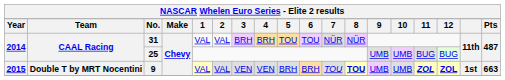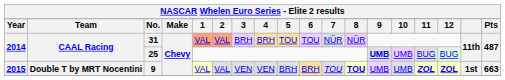(202, 40) no background -> (202, 40) lightsalmon background
(222, 40) no background -> (222, 40) lightsalmon background
(379, 54) normal -> (379, 54) bold
